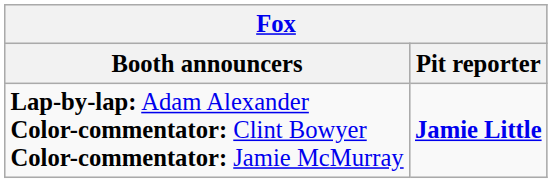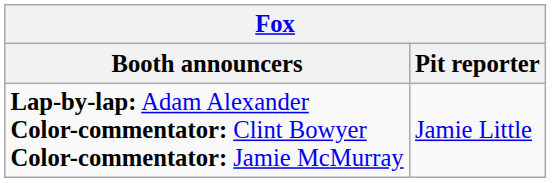(478, 129) bold -> (474, 129) normal
